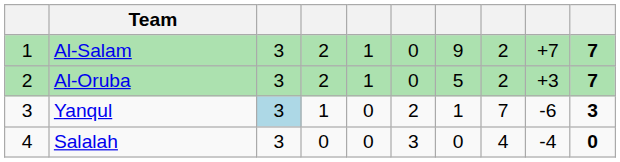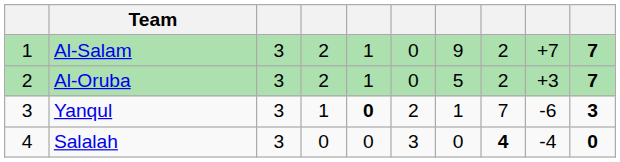(279, 111) lightblue background -> (279, 111) no background
(368, 111) normal -> (368, 111) bold
(503, 141) normal -> (503, 141) bold
